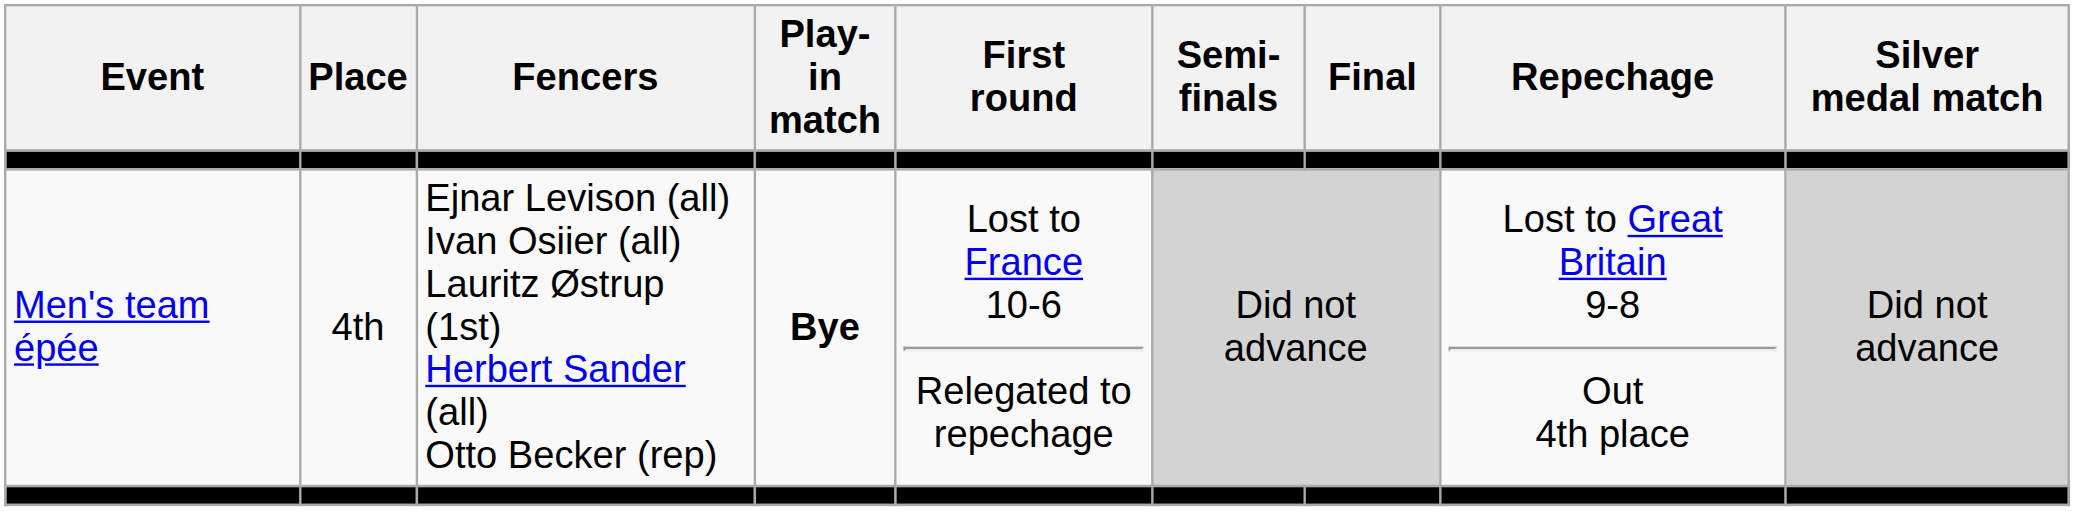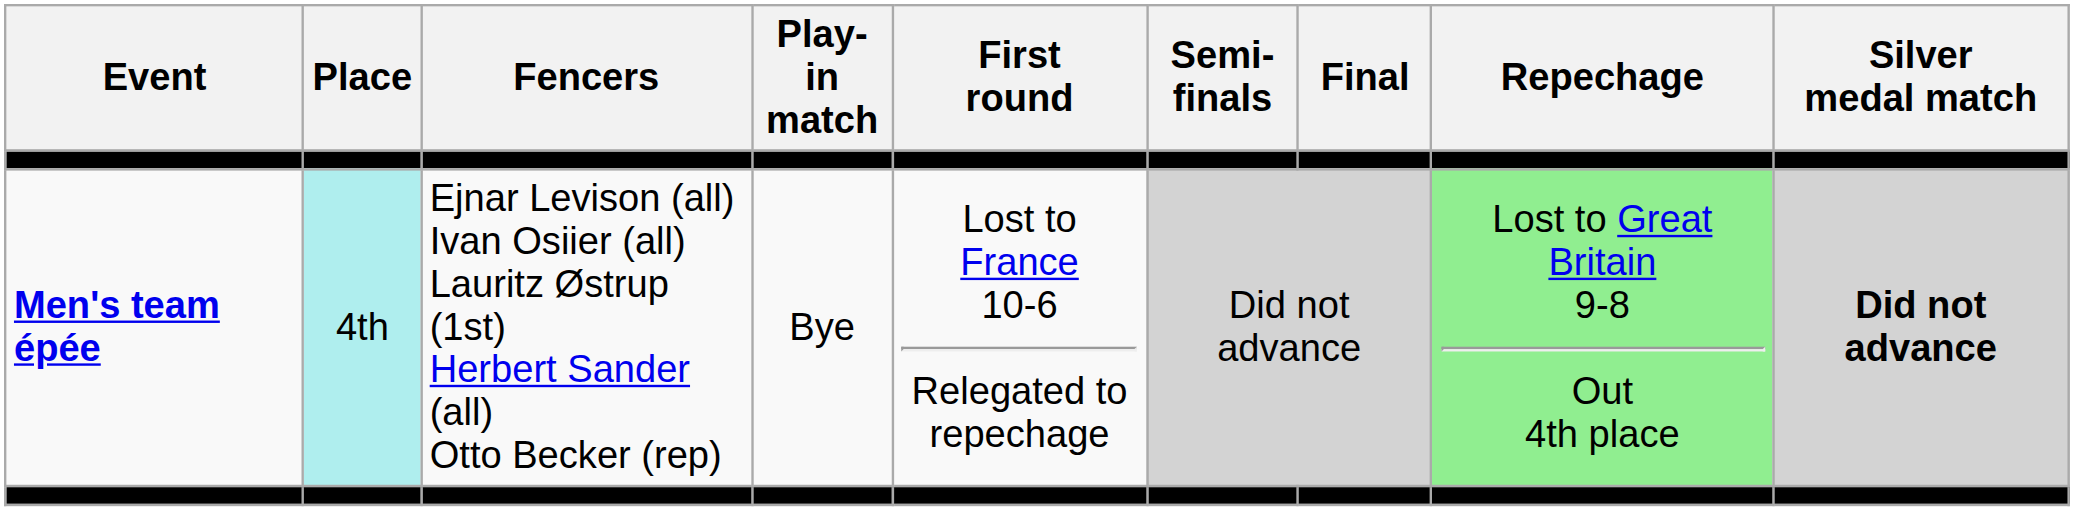(112, 326) normal -> (117, 326) bold
(358, 326) no background -> (362, 326) paleturquoise background
(825, 326) bold -> (822, 326) normal
(1613, 326) no background -> (1602, 326) lightgreen background
(1927, 326) normal -> (1921, 326) bold
